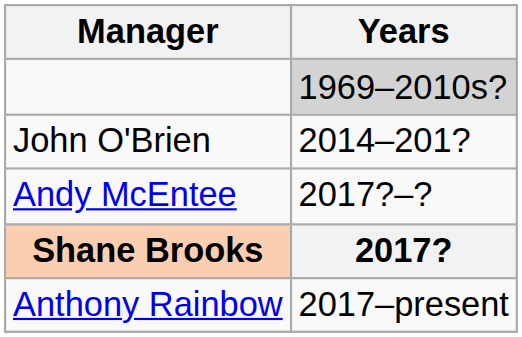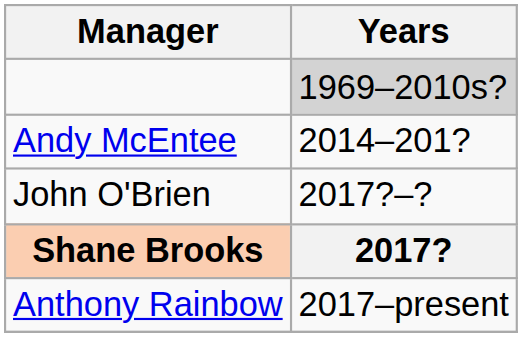(112, 140) John O'Brien -> (125, 140) Andy McEntee
(125, 195) Andy McEntee -> (112, 195) John O'Brien
